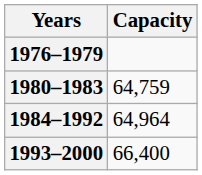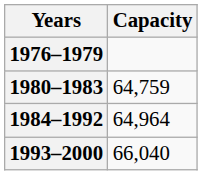(141, 152) 66,400 -> (141, 152) 66,040
